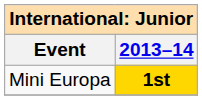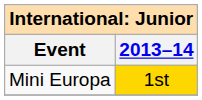(156, 79) bold -> (156, 79) normal
